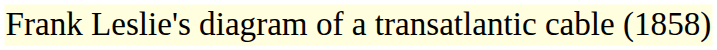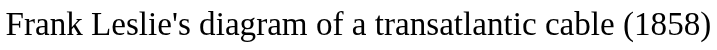(358, 24) lightyellow background -> (358, 24) no background
